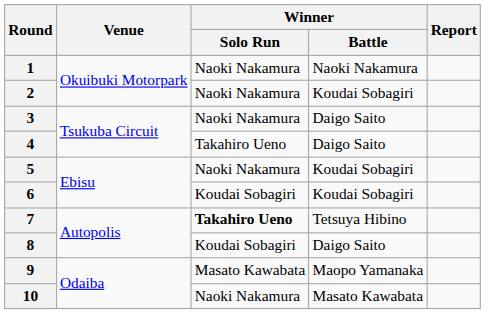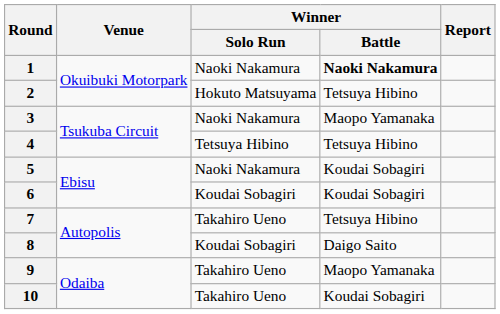(365, 67) normal -> (381, 67) bold
(247, 92) Naoki Nakamura -> (256, 92) Hokuto Matsuyama
(363, 92) Koudai Sobagiri -> (371, 92) Tetsuya Hibino
(349, 118) Daigo Saito -> (379, 118) Maopo Yamanaka
(240, 143) Takahiro Ueno -> (242, 143) Tetsuya Hibino
(349, 143) Daigo Saito -> (371, 143) Tetsuya Hibino
(244, 219) bold -> (240, 219) normal
(250, 270) Masato Kawabata -> (240, 270) Takahiro Ueno
(247, 295) Naoki Nakamura -> (240, 295) Takahiro Ueno
(368, 295) Masato Kawabata -> (374, 295) Koudai Sobagiri
